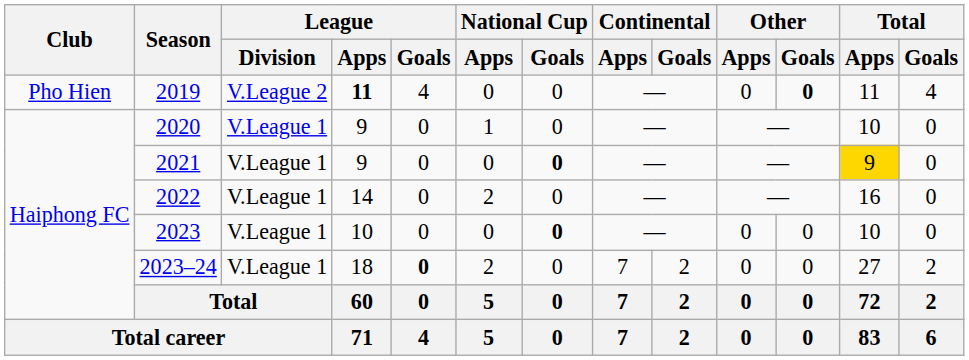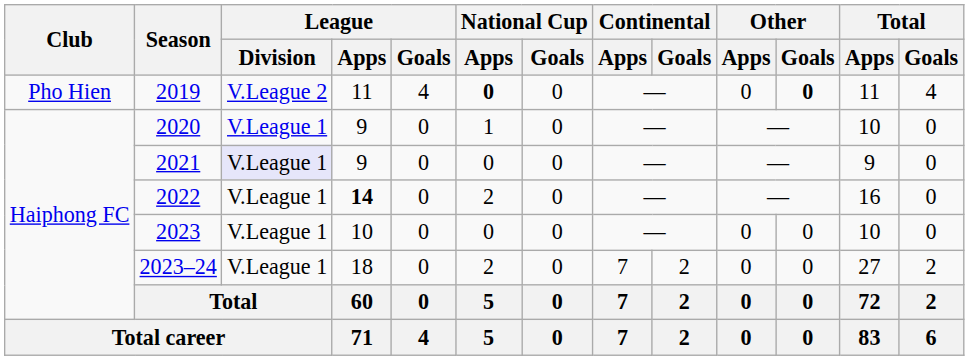(362, 92) bold -> (362, 92) normal
(489, 92) normal -> (489, 92) bold
(277, 162) no background -> (277, 162) lavender background
(557, 162) bold -> (557, 162) normal
(869, 162) gold background -> (869, 162) no background
(362, 197) normal -> (362, 197) bold
(557, 232) bold -> (557, 232) normal
(424, 267) bold -> (424, 267) normal
